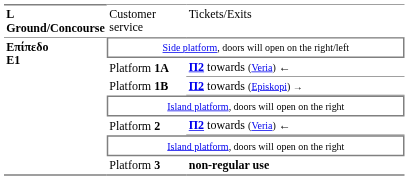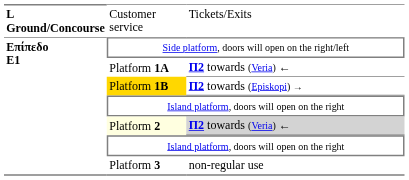(139, 86) no background -> (139, 86) gold background
(135, 126) no background -> (135, 126) lightyellow background
(240, 125) no background -> (240, 125) lightgrey background
(229, 165) bold -> (226, 165) normal
